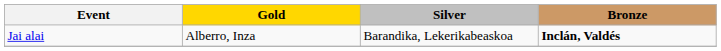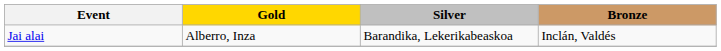(581, 35) bold -> (578, 35) normal
